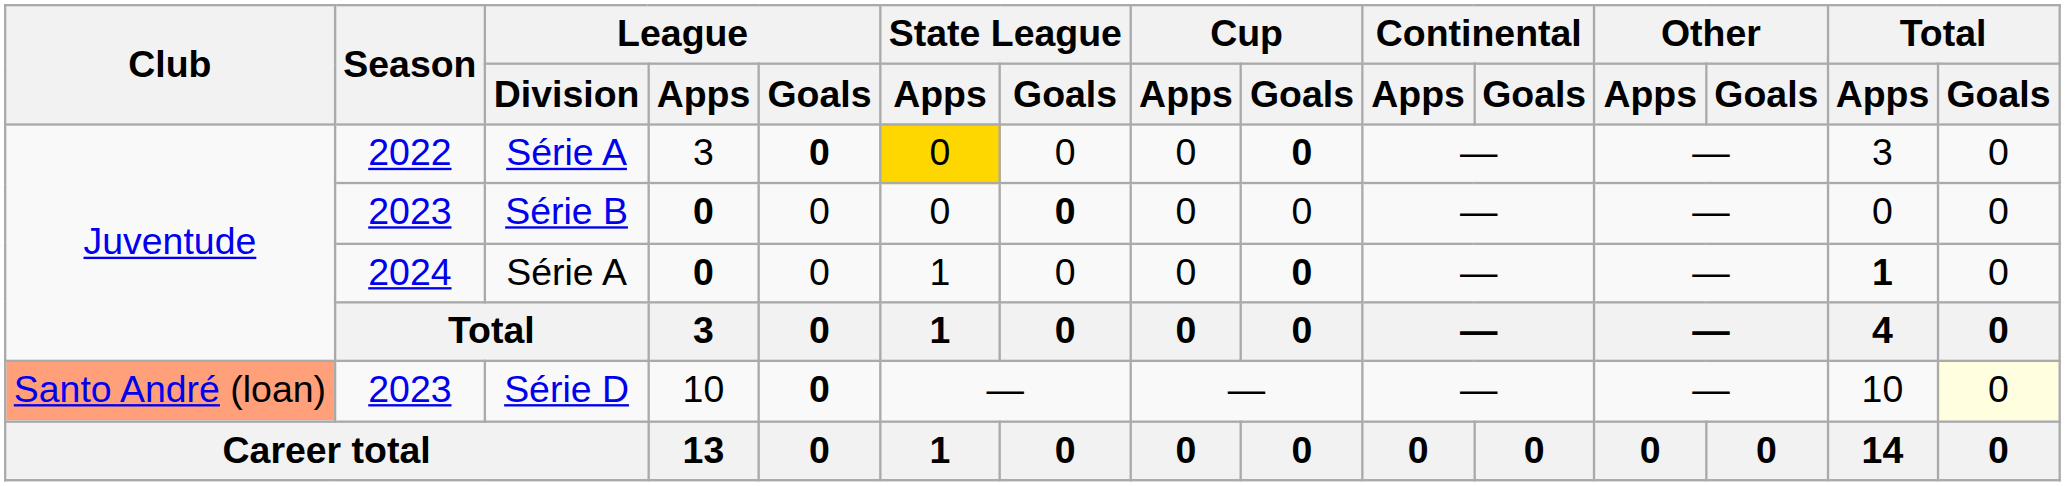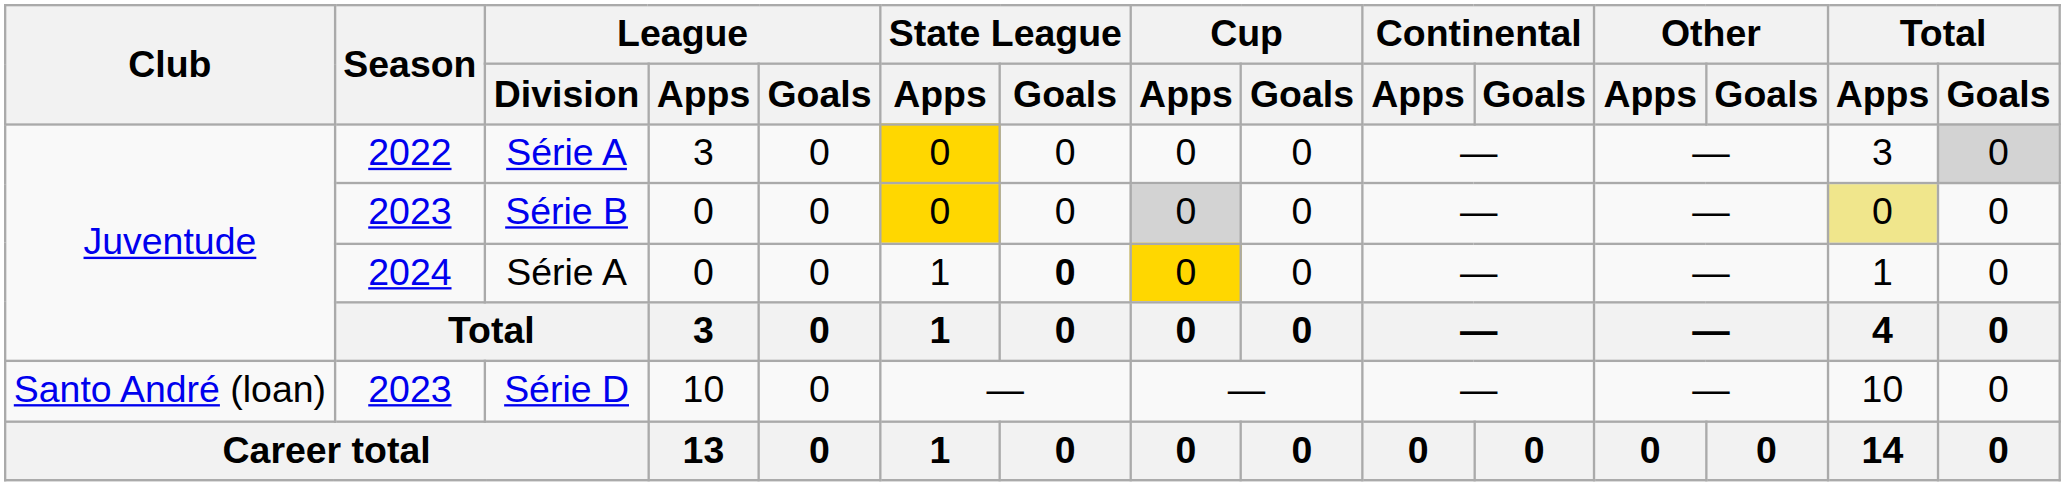(820, 152) bold -> (820, 152) normal
(1302, 152) bold -> (1302, 152) normal
(1999, 152) no background -> (1999, 152) lightgrey background
(703, 212) bold -> (703, 212) normal
(940, 212) no background -> (940, 212) gold background
(1065, 212) bold -> (1065, 212) normal
(1186, 212) no background -> (1186, 212) lightgrey background
(1882, 212) no background -> (1882, 212) khaki background
(703, 271) bold -> (703, 271) normal
(1065, 271) normal -> (1065, 271) bold
(1186, 271) no background -> (1186, 271) gold background
(1302, 271) bold -> (1302, 271) normal
(1882, 271) bold -> (1882, 271) normal
(170, 390) lightsalmon background -> (170, 390) no background
(820, 390) bold -> (820, 390) normal
(1999, 390) lightyellow background -> (1999, 390) no background
